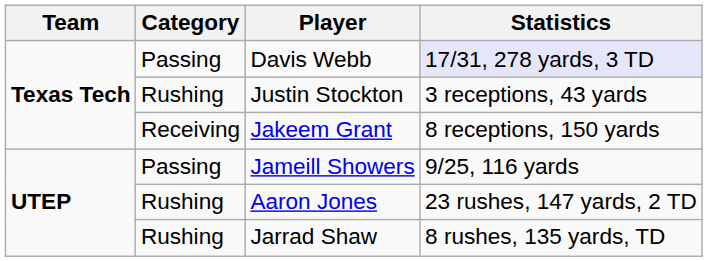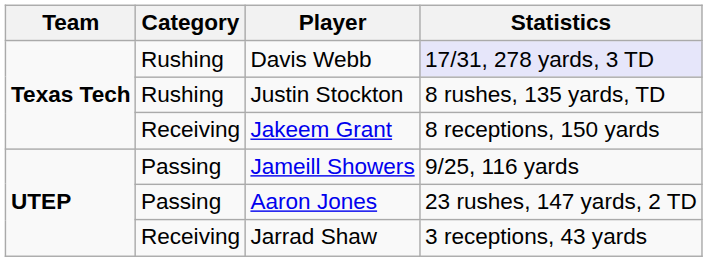(181, 58) Passing -> (182, 58) Rushing
(536, 94) 3 receptions, 43 yards -> (545, 94) 8 rushes, 135 yards, TD
(182, 201) Rushing -> (181, 201) Passing
(182, 237) Rushing -> (190, 237) Receiving
(545, 237) 8 rushes, 135 yards, TD -> (536, 237) 3 receptions, 43 yards
